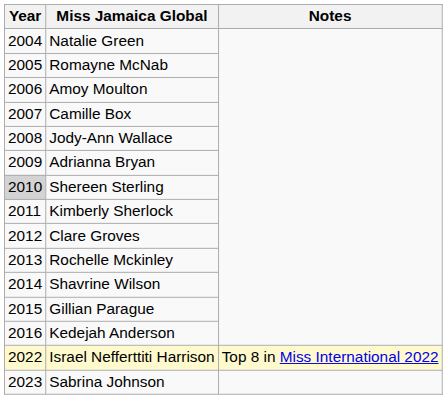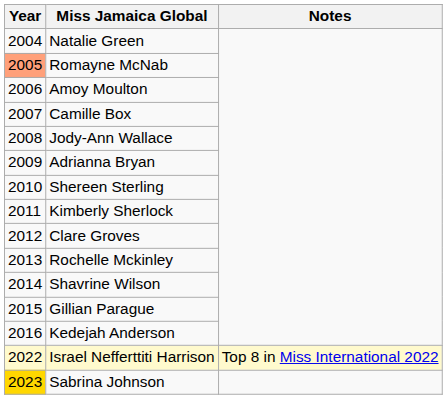(25, 65) no background -> (25, 65) lightsalmon background
(25, 187) lightgrey background -> (25, 187) no background
(25, 382) no background -> (25, 382) gold background
